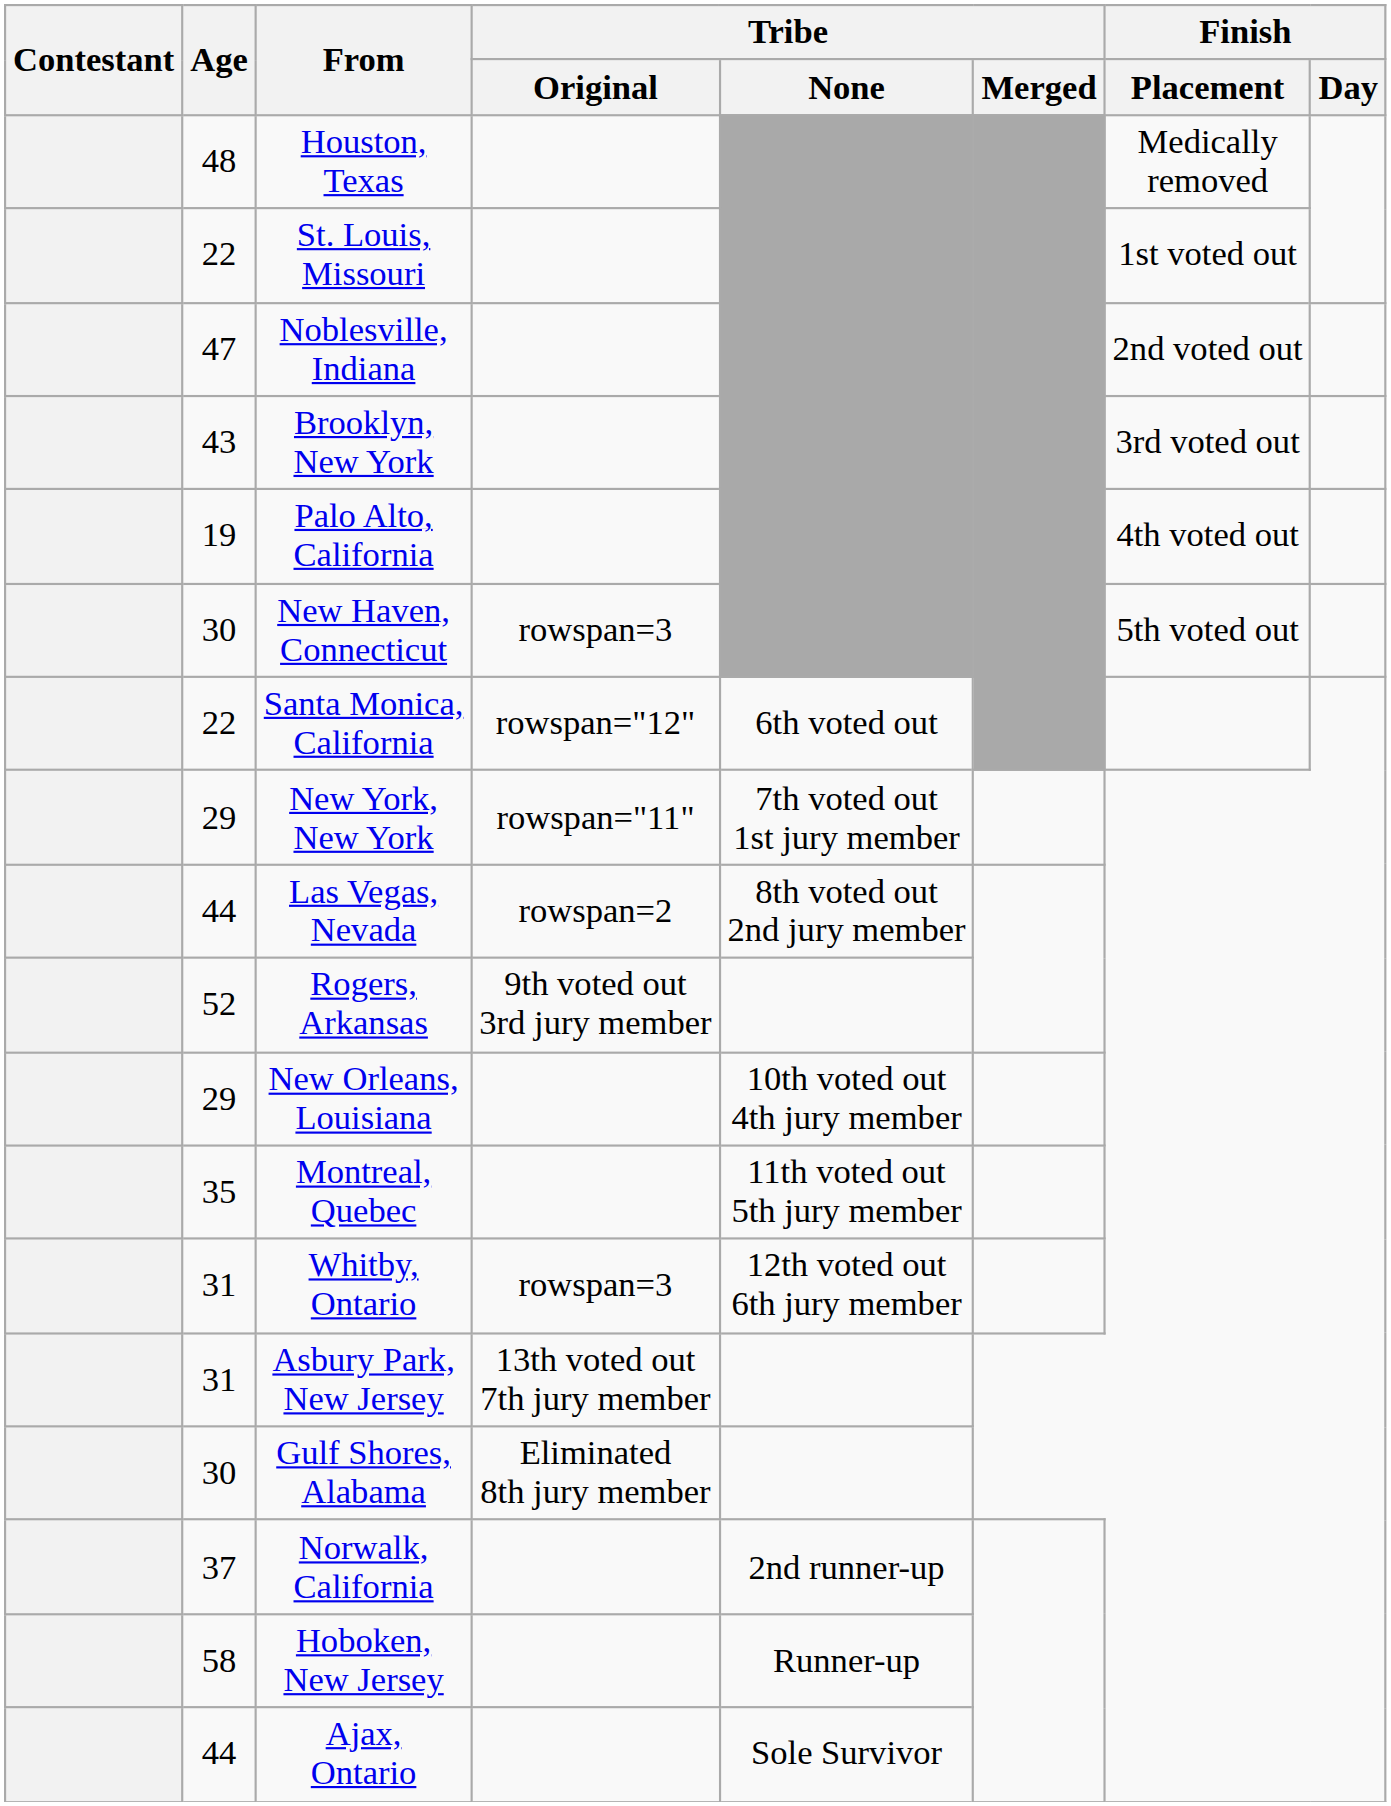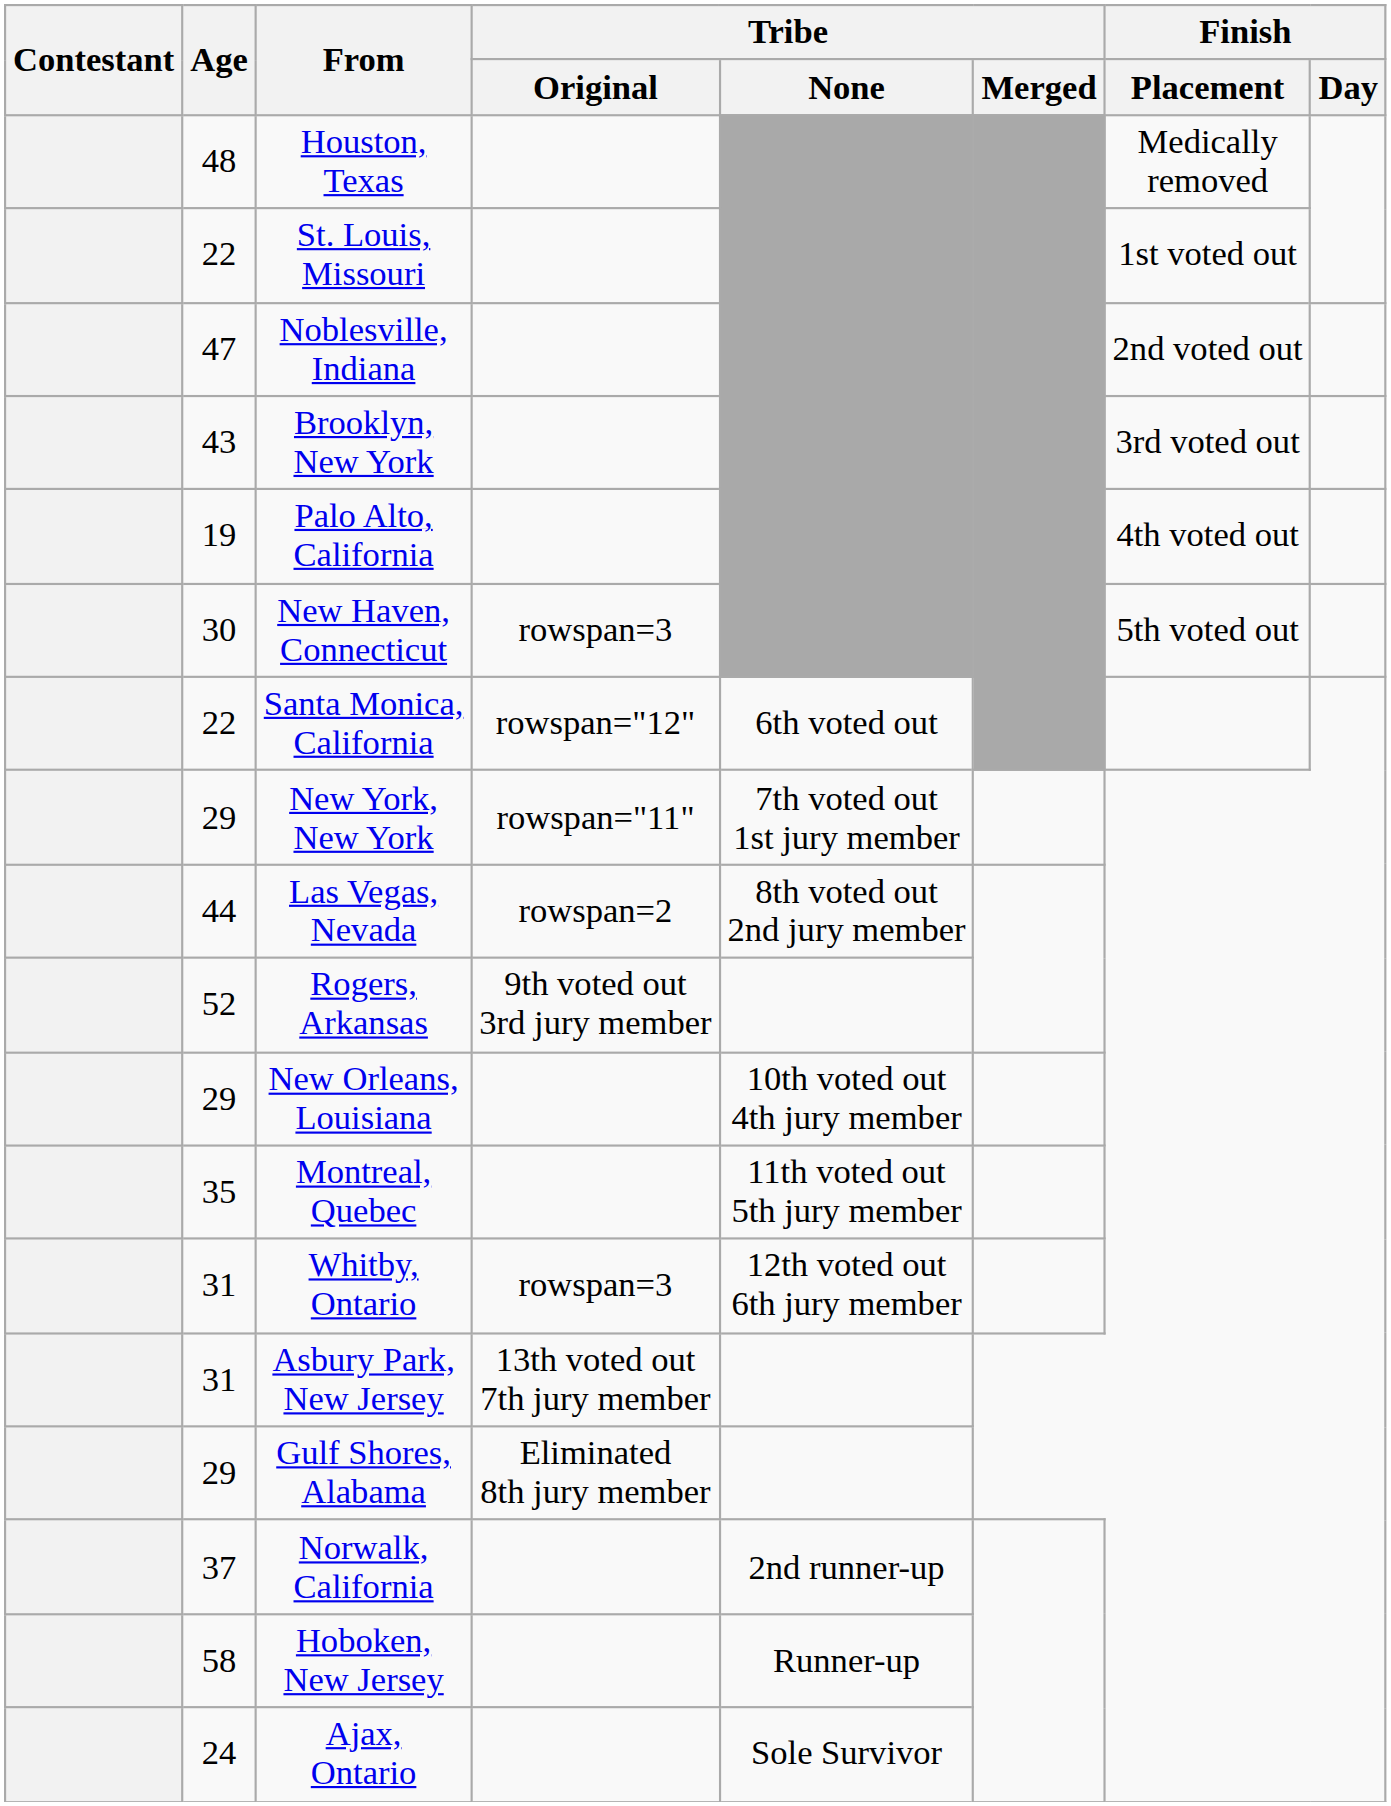(219, 1472) 30 -> (219, 1472) 29
(219, 1753) 44 -> (219, 1753) 24
